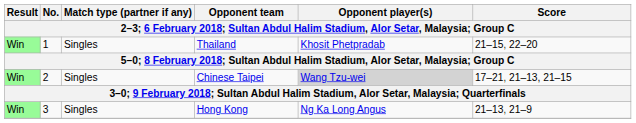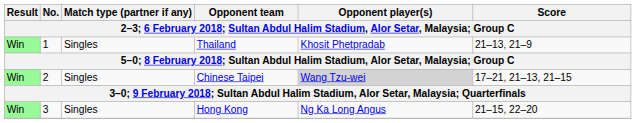(506, 45) 21–15, 22–20 -> (503, 45) 21–13, 21–9
(503, 110) 21–13, 21–9 -> (506, 110) 21–15, 22–20
